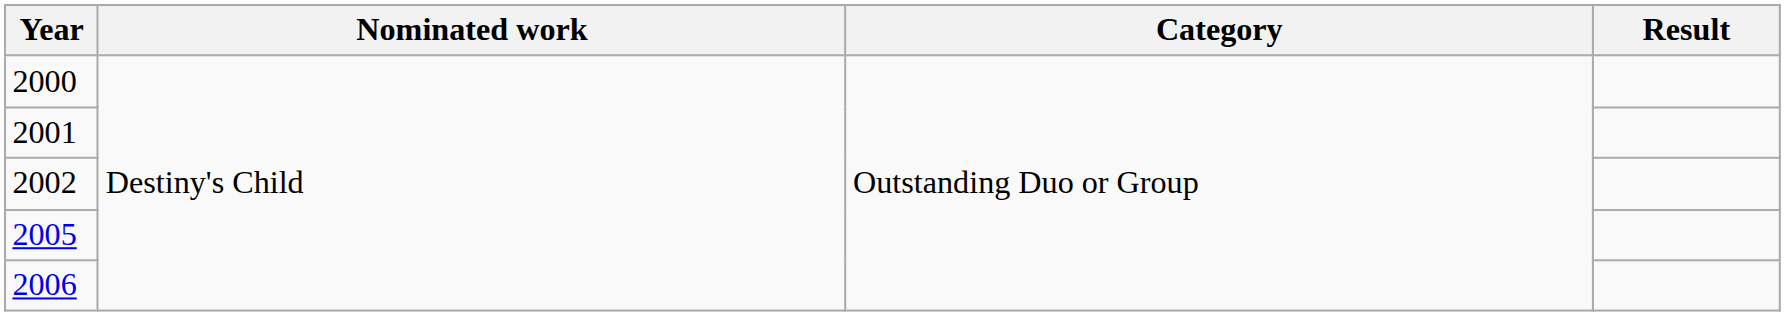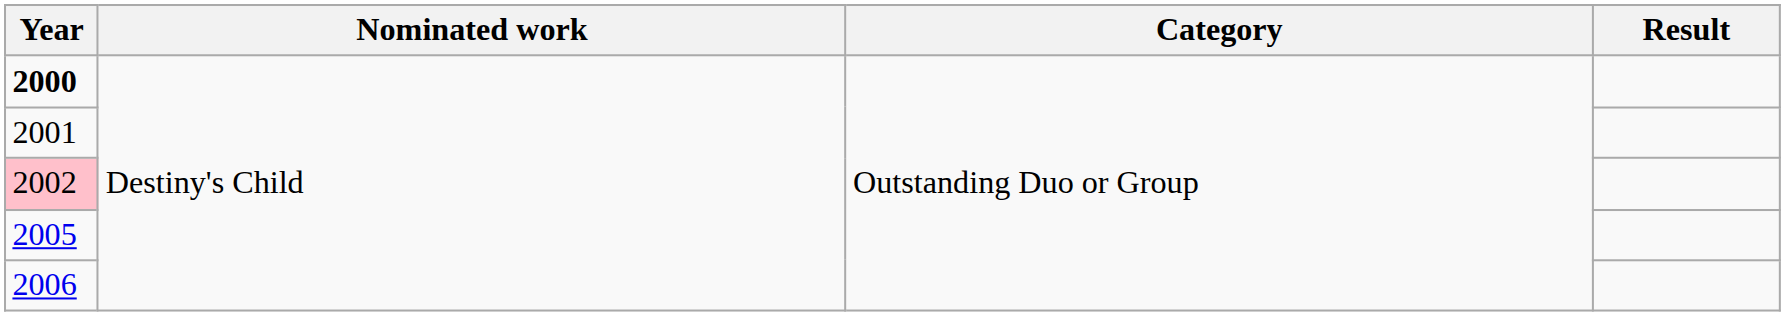(45, 81) normal -> (45, 81) bold
(45, 183) no background -> (45, 183) pink background
